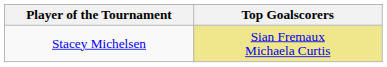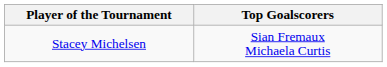(288, 43) khaki background -> (288, 43) no background
